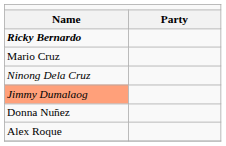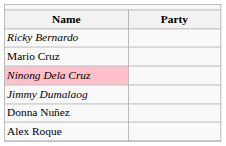(44, 38) bold -> (43, 38) normal
(49, 75) no background -> (49, 75) pink background
(47, 94) lightsalmon background -> (47, 94) no background
